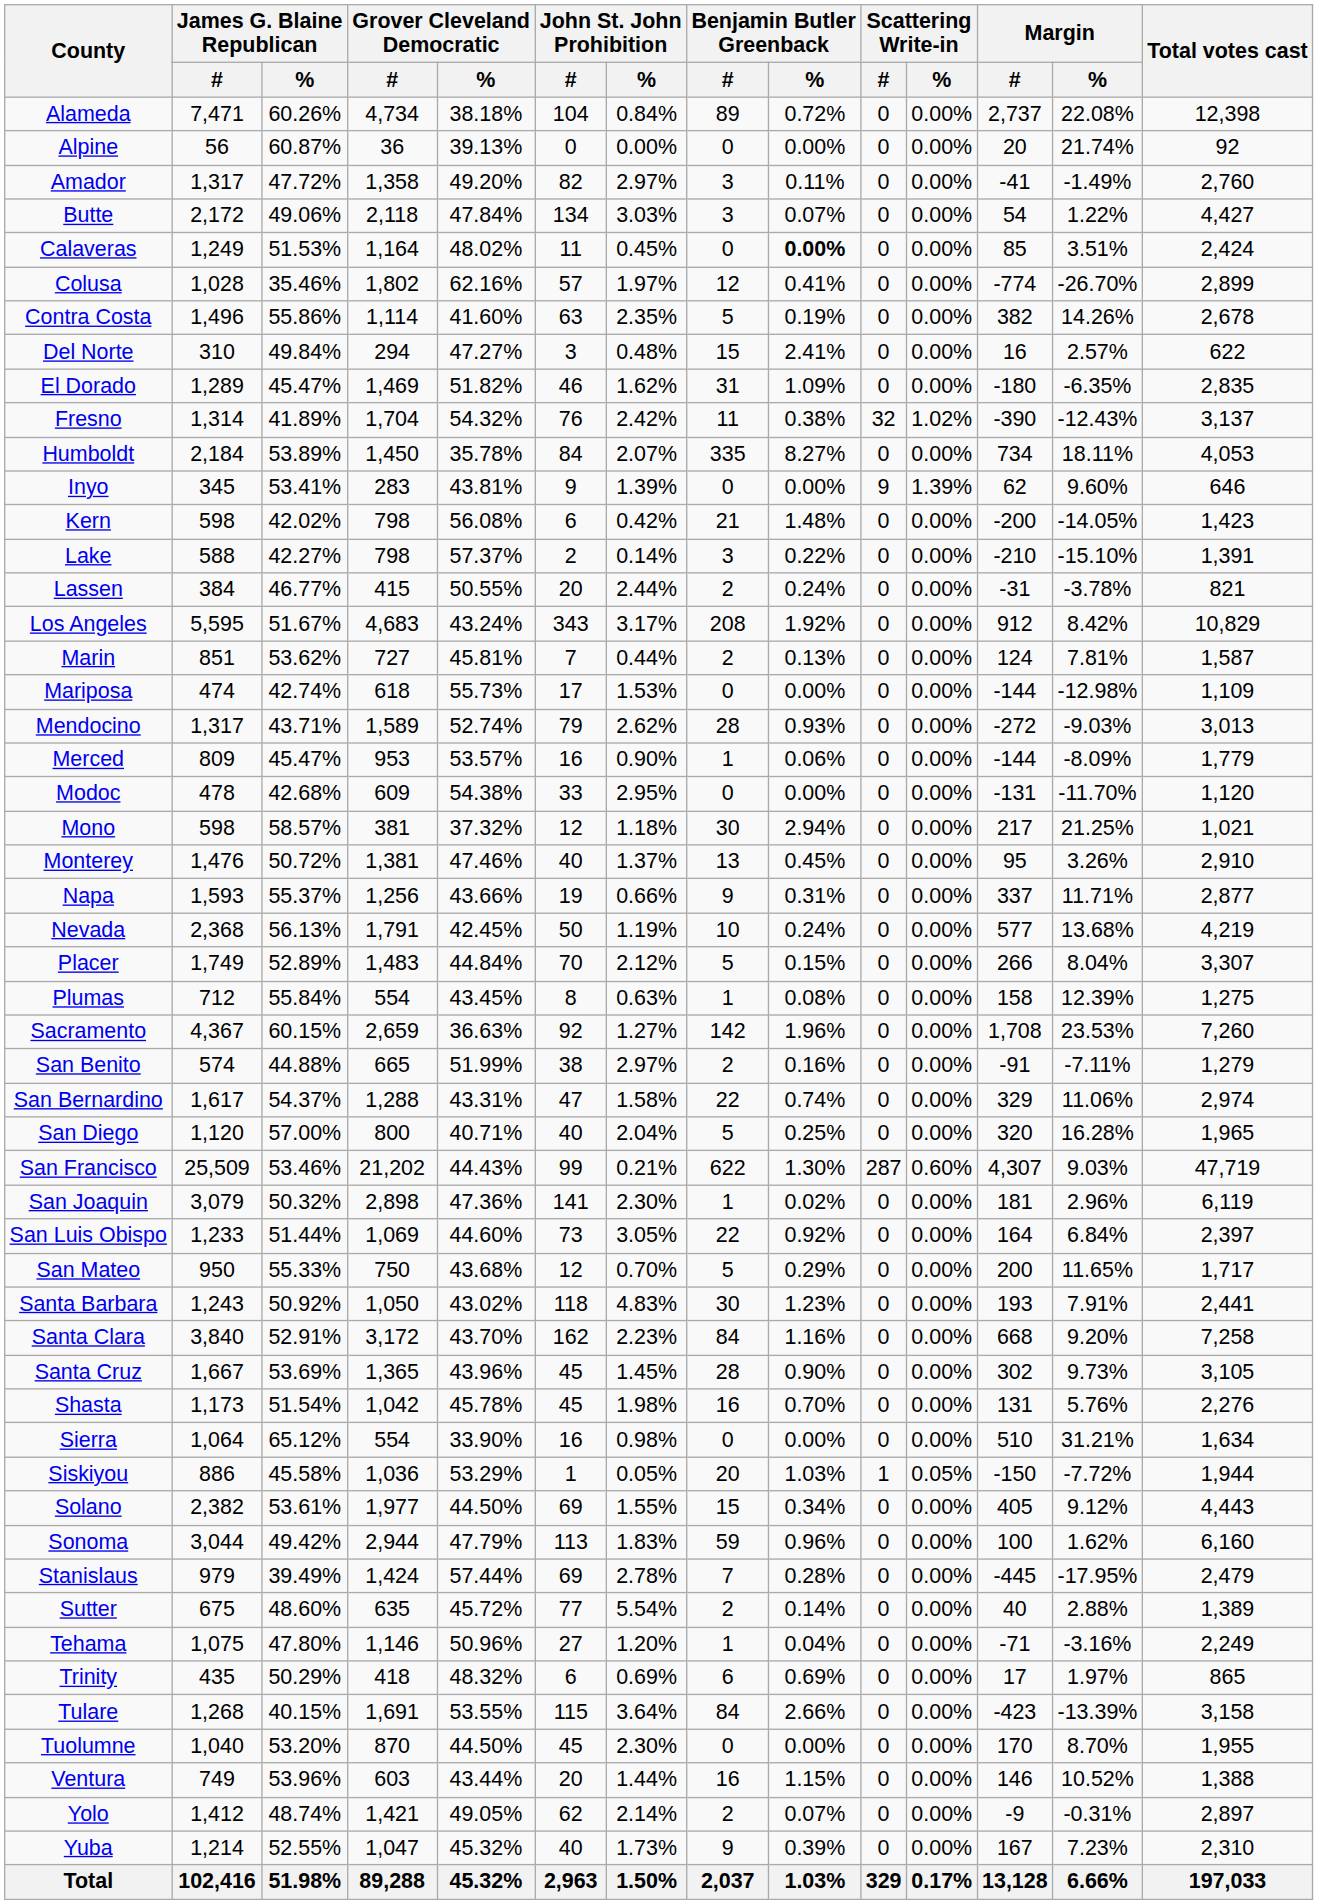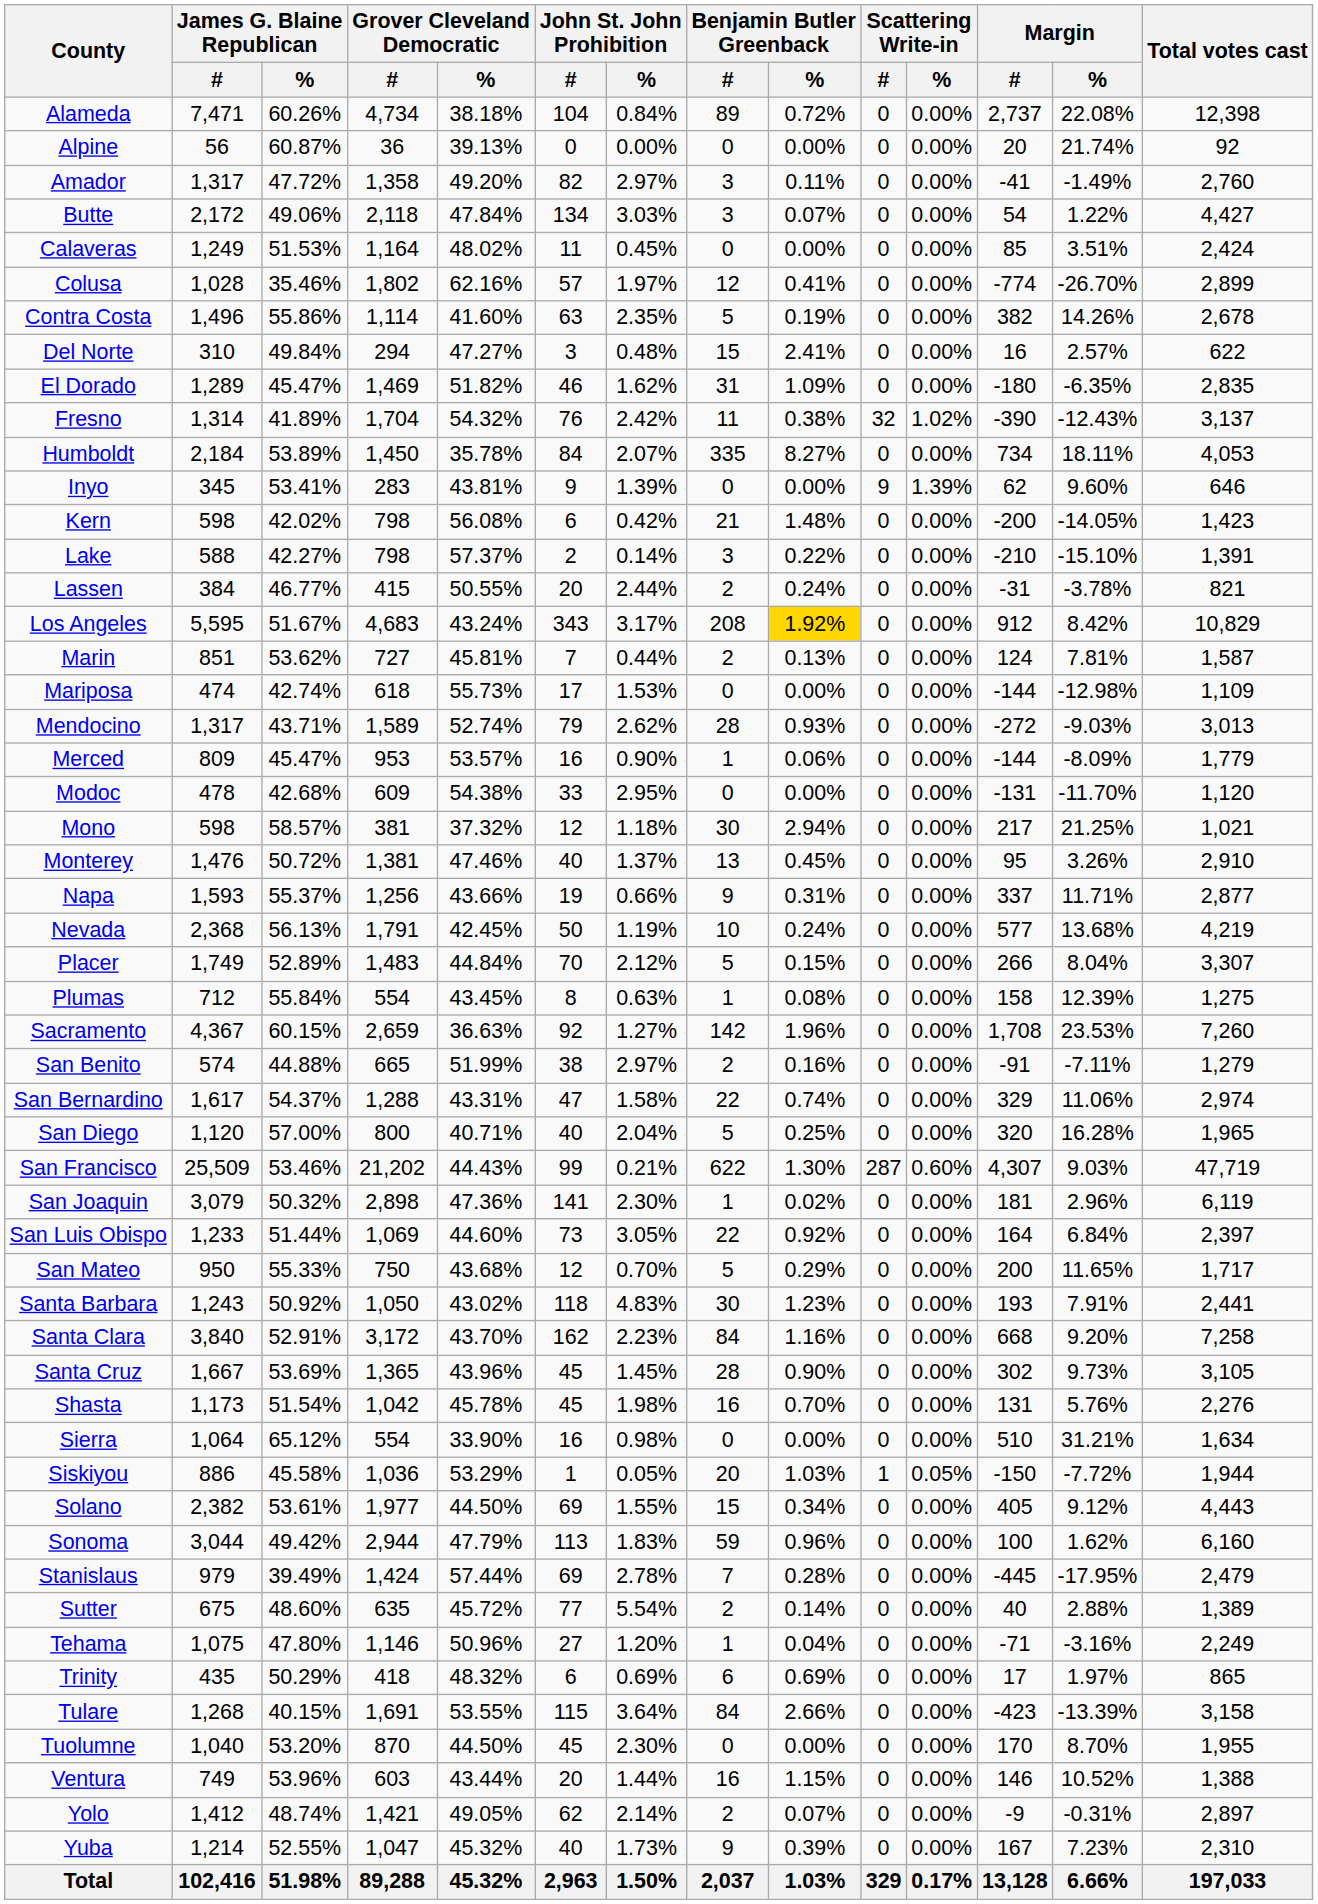(815, 249) bold -> (815, 249) normal
(815, 623) no background -> (815, 623) gold background
